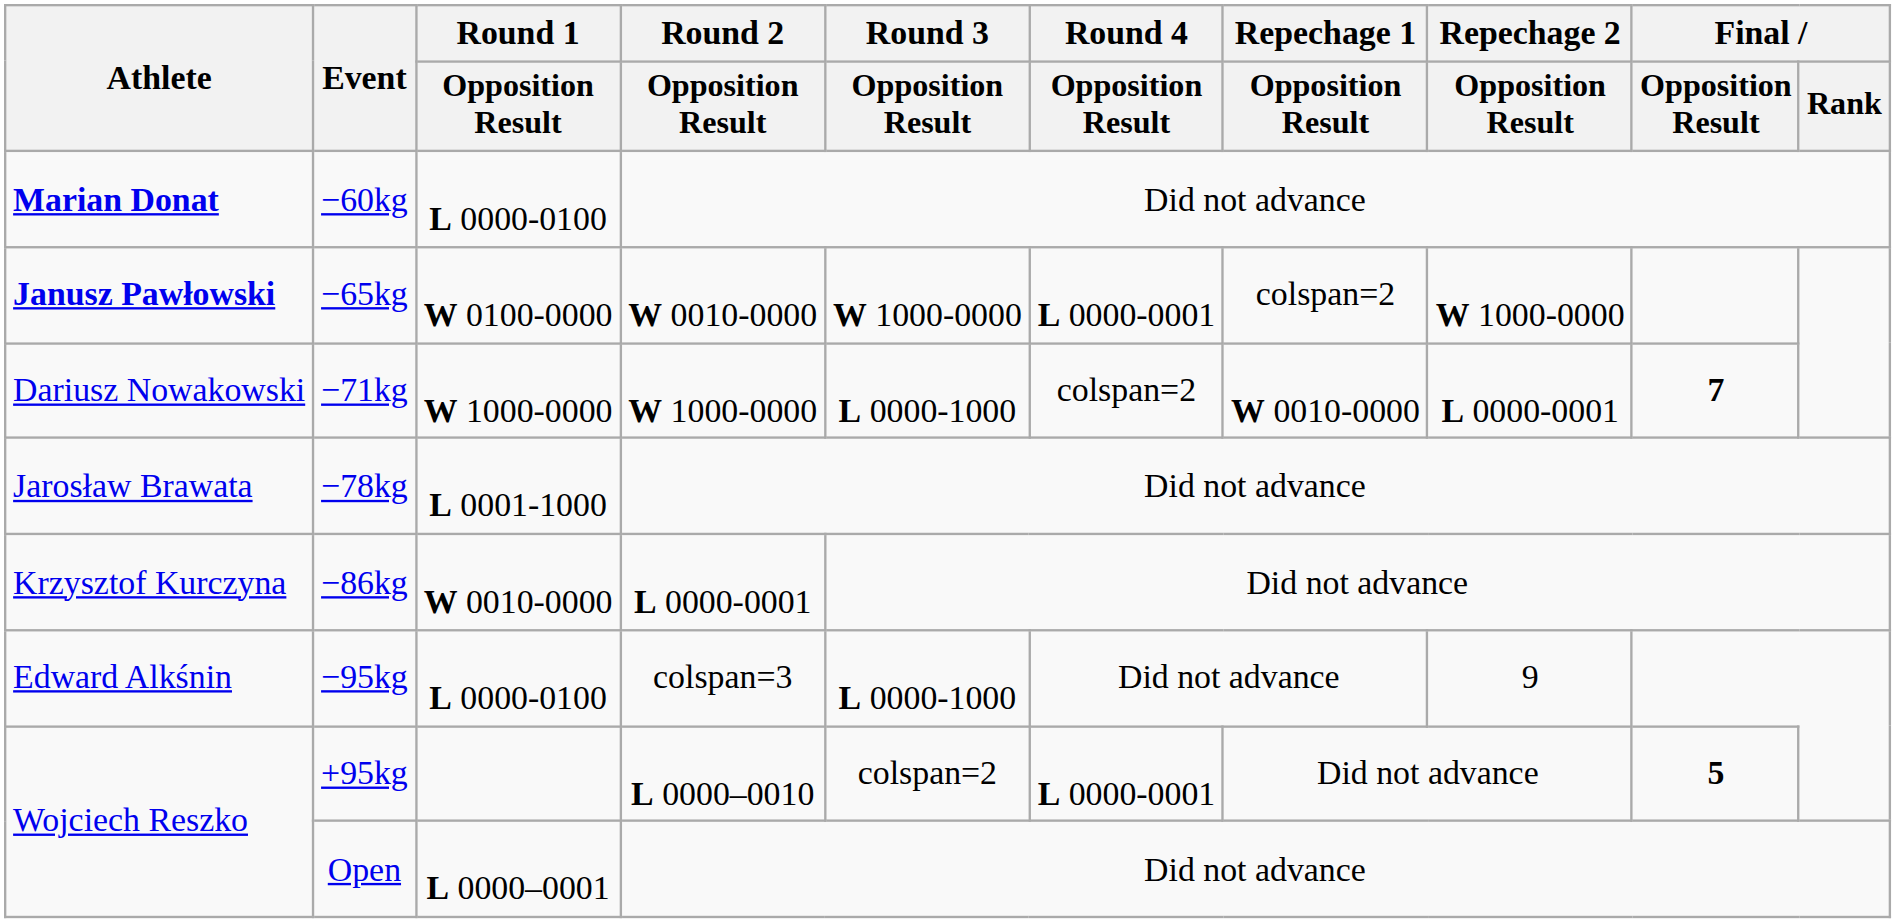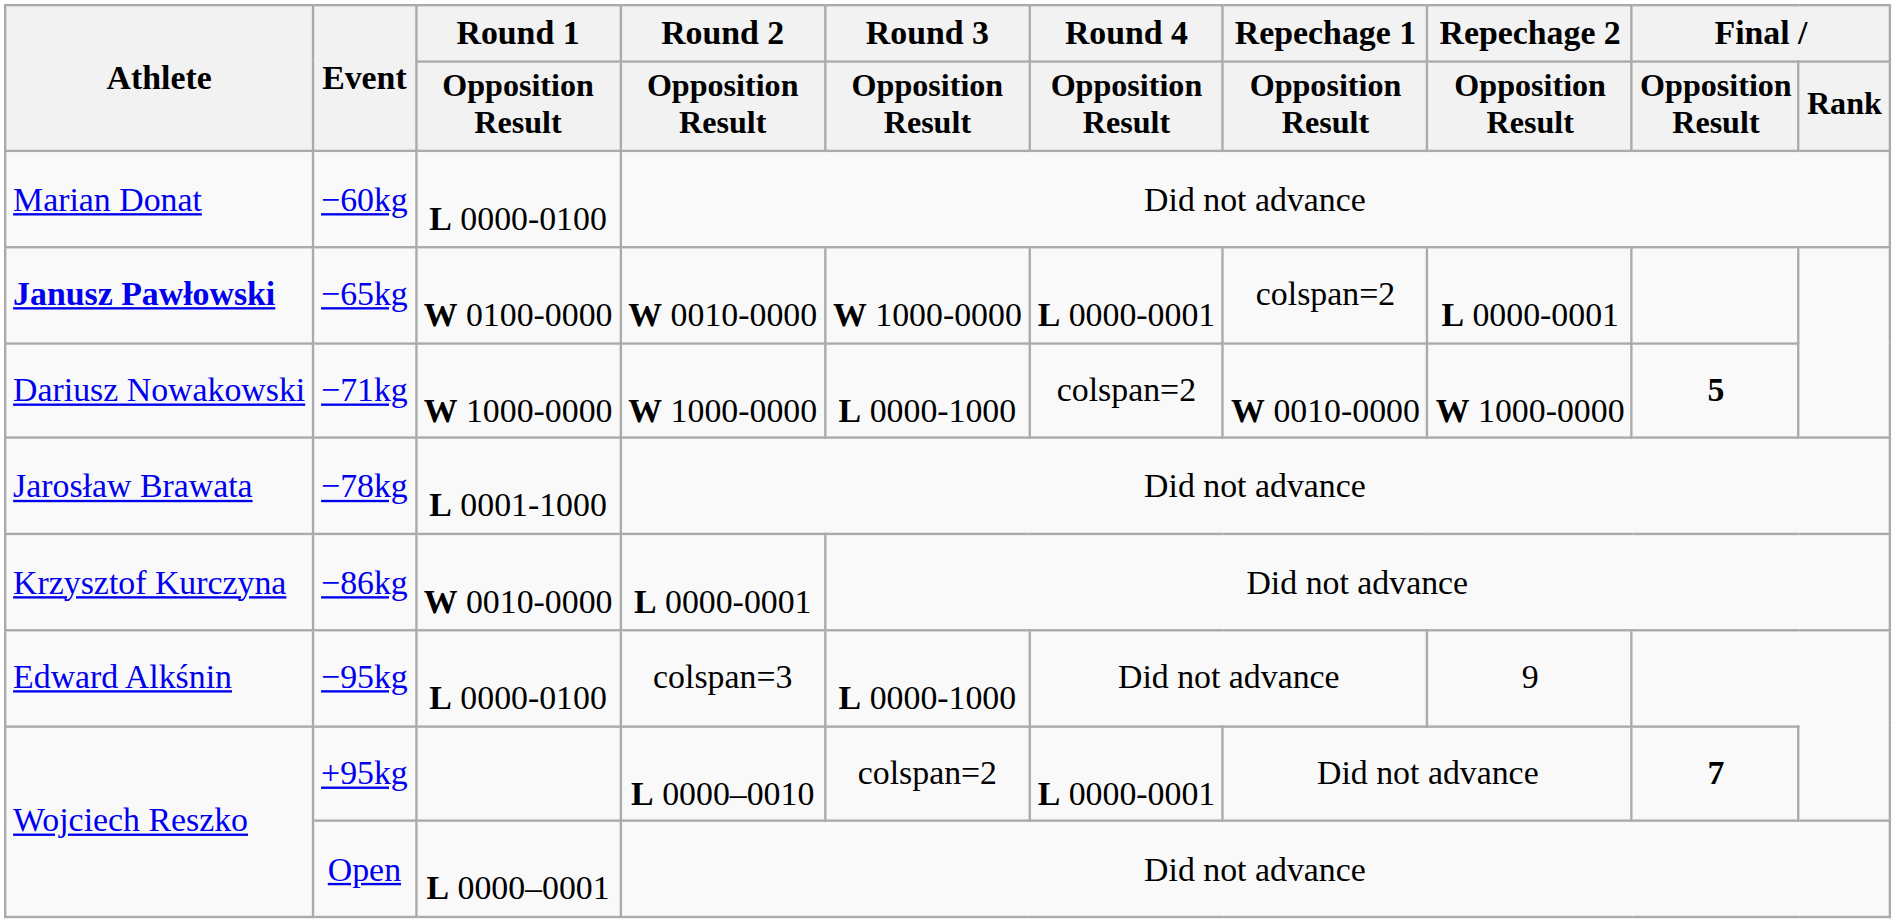(116, 198) bold -> (107, 198) normal
(1530, 314) W 1000-0000 -> (1530, 314) L 0000-0001
(1530, 410) L 0000-0001 -> (1530, 410) W 1000-0000
(1716, 390) 7 -> (1716, 390) 5
(1716, 773) 5 -> (1716, 773) 7
